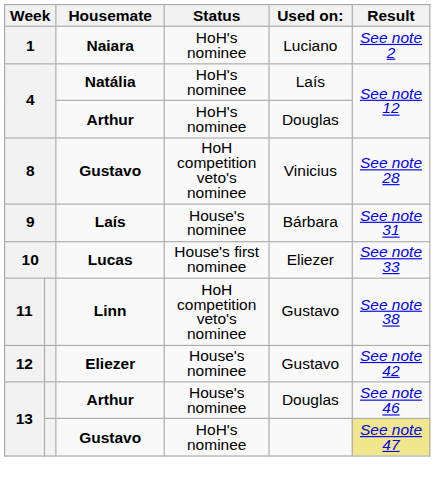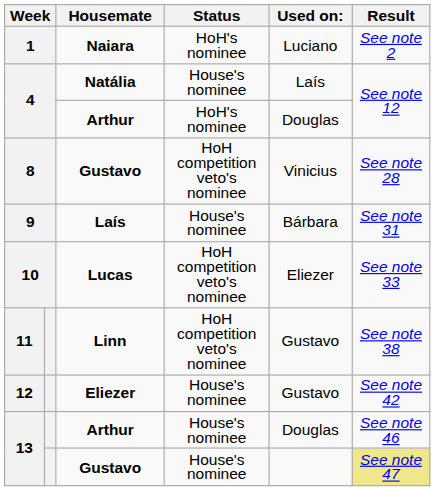(217, 82) HoH's nominee -> (217, 82) House's nominee
(217, 259) House's first nominee -> (217, 274) HoH competition veto's nominee
(217, 437) HoH's nominee -> (217, 467) House's nominee
